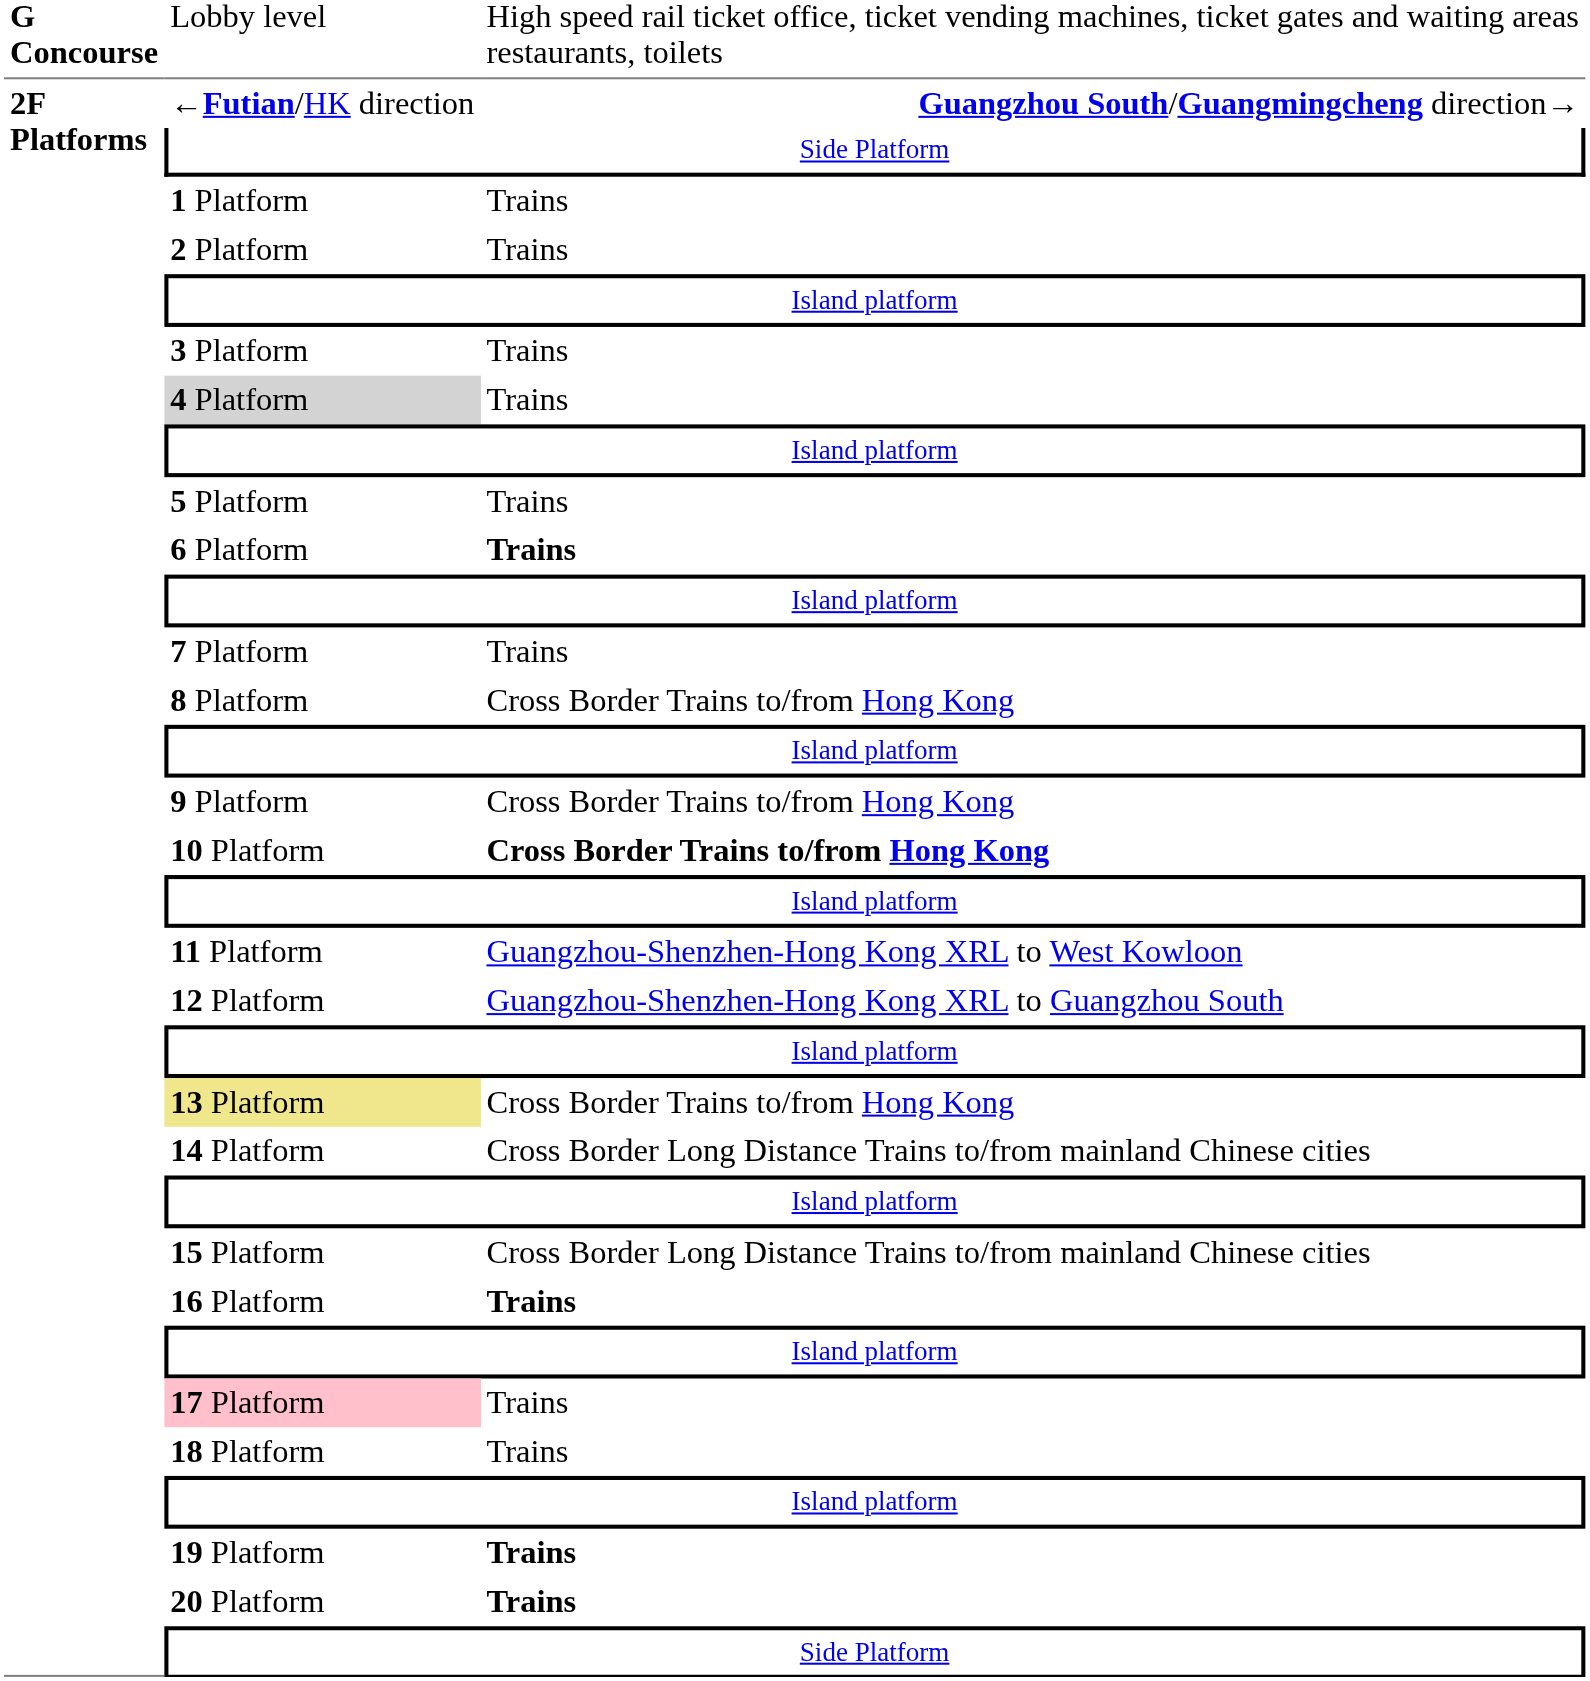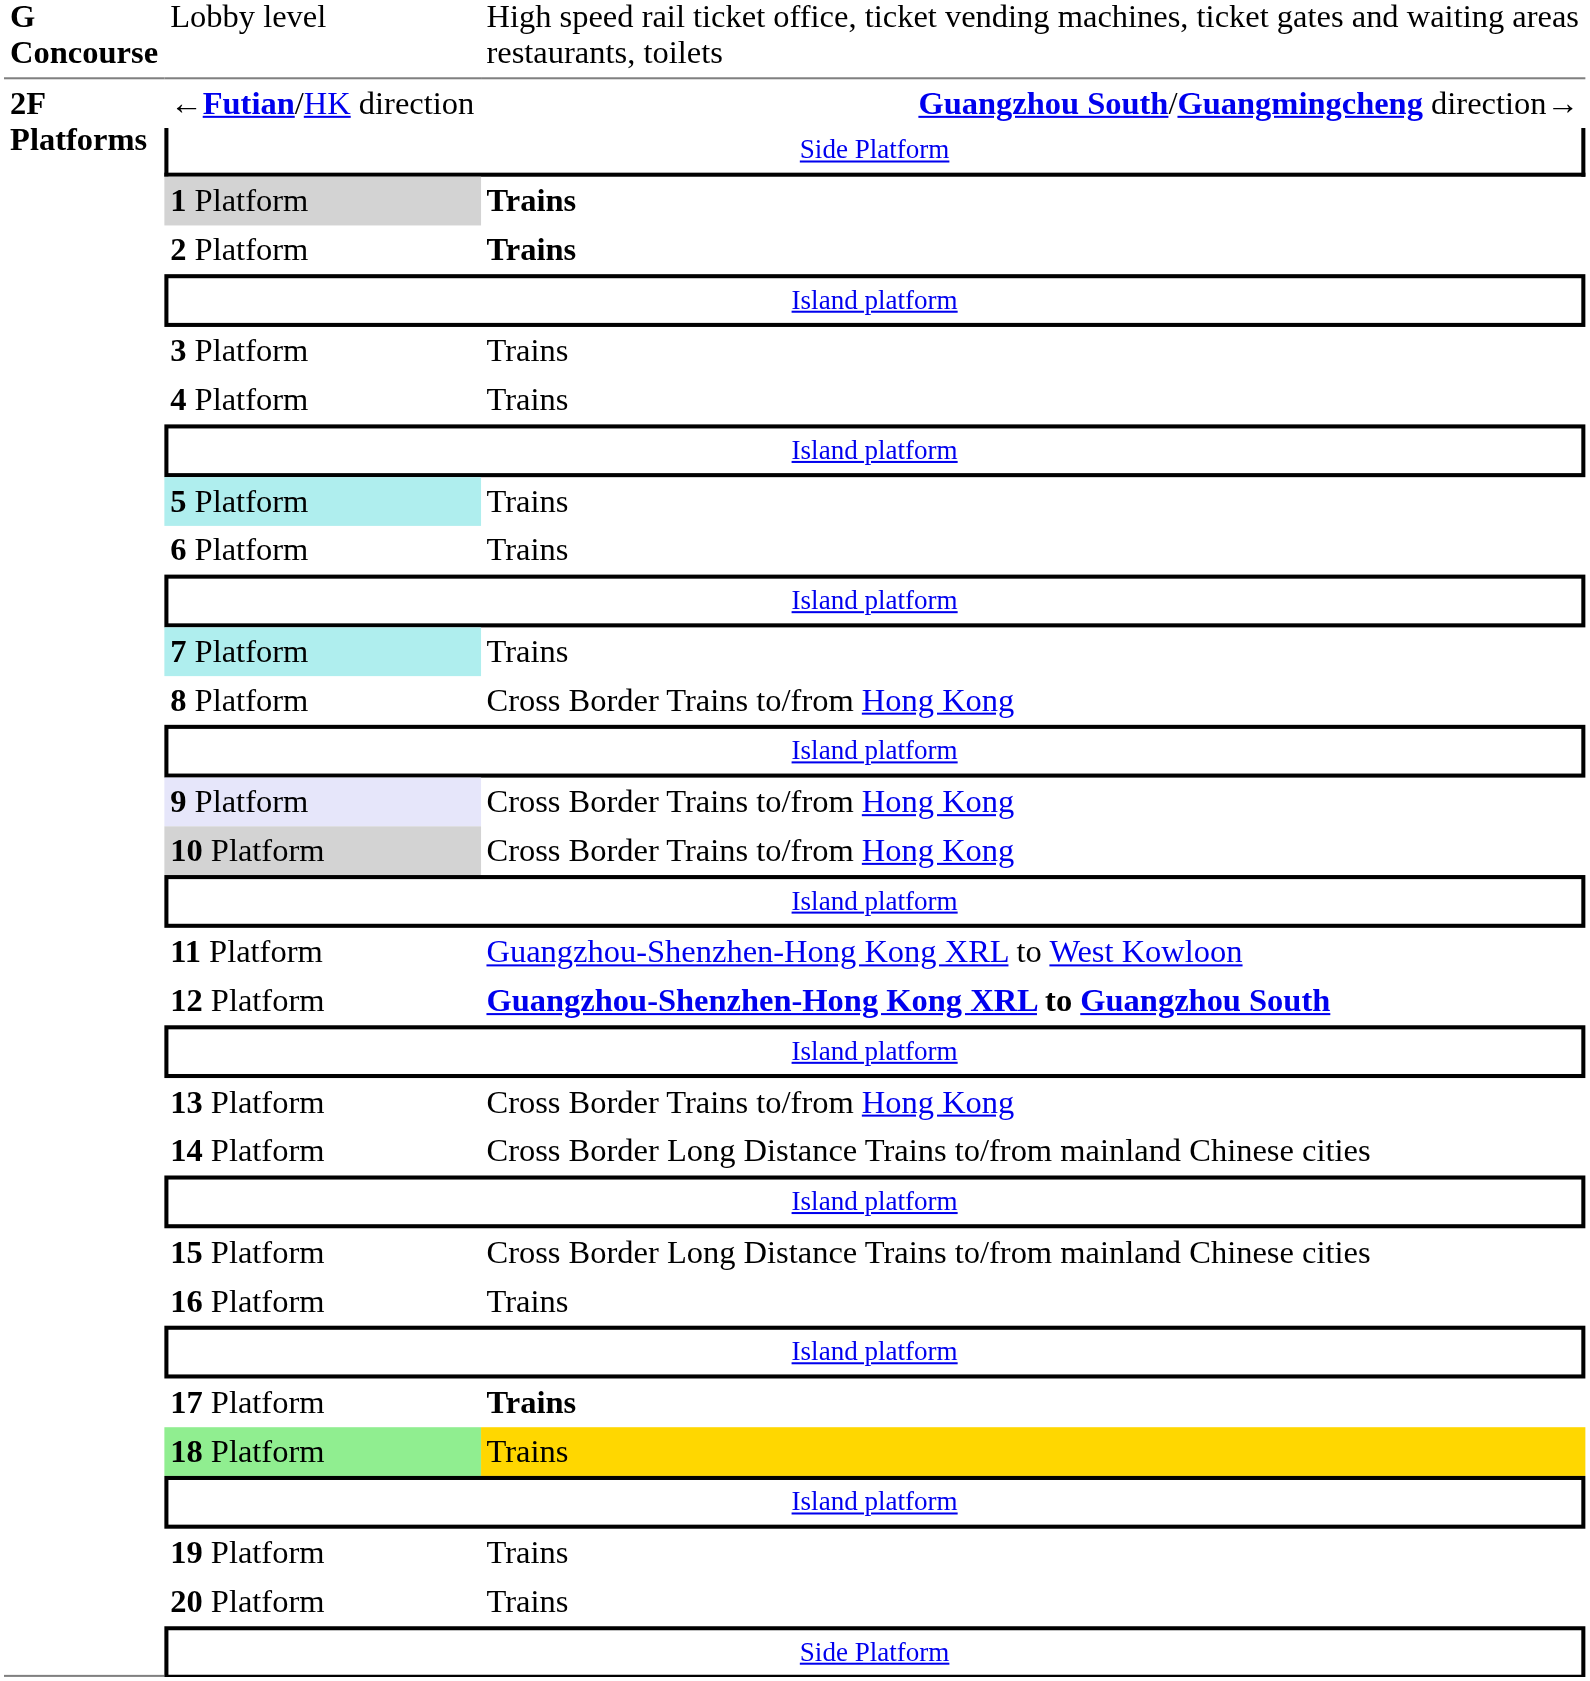(239, 200) no background -> (239, 200) lightgrey background
(527, 200) normal -> (531, 200) bold
(527, 249) normal -> (531, 249) bold
(239, 399) lightgrey background -> (239, 399) no background
(239, 501) no background -> (239, 501) paleturquoise background
(531, 549) bold -> (527, 549) normal
(239, 651) no background -> (239, 651) paleturquoise background
(239, 801) no background -> (239, 801) lavender background
(247, 850) no background -> (247, 850) lightgrey background
(768, 850) bold -> (750, 850) normal
(885, 1000) normal -> (908, 1000) bold
(247, 1101) khaki background -> (247, 1101) no background
(531, 1300) bold -> (527, 1300) normal
(247, 1402) pink background -> (247, 1402) no background
(527, 1402) normal -> (531, 1402) bold
(247, 1451) no background -> (247, 1451) lightgreen background
(527, 1451) no background -> (527, 1451) gold background
(531, 1552) bold -> (527, 1552) normal
(531, 1601) bold -> (527, 1601) normal
